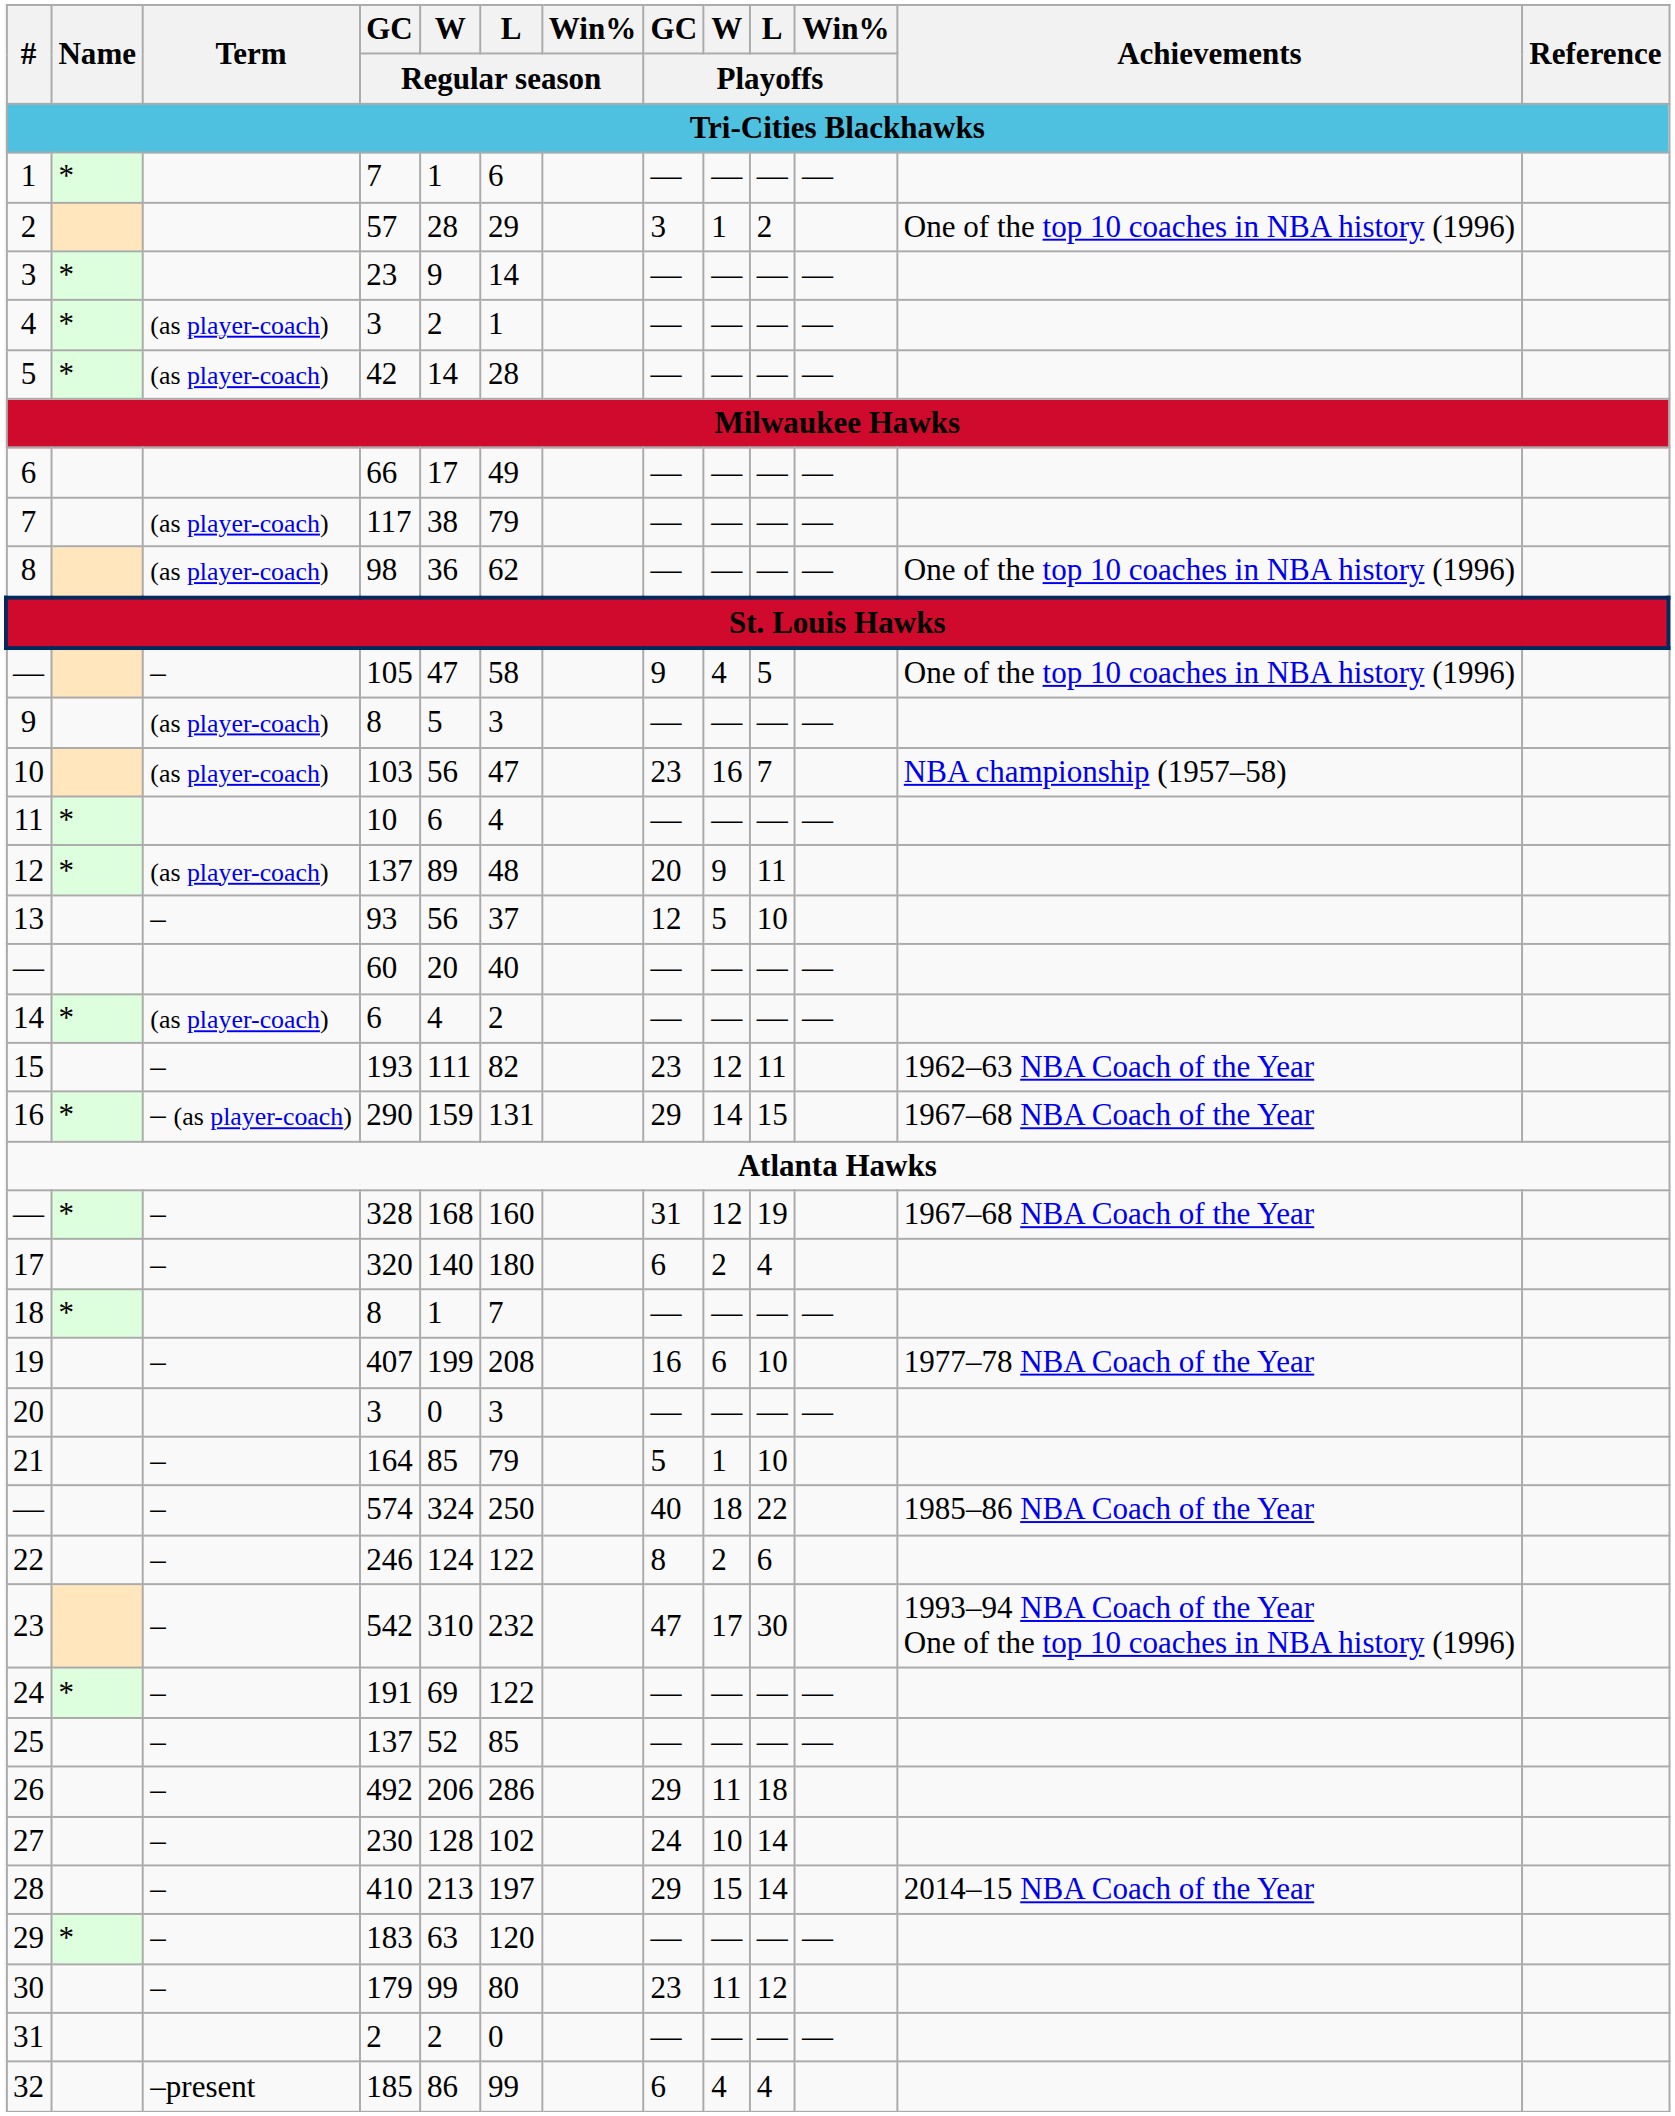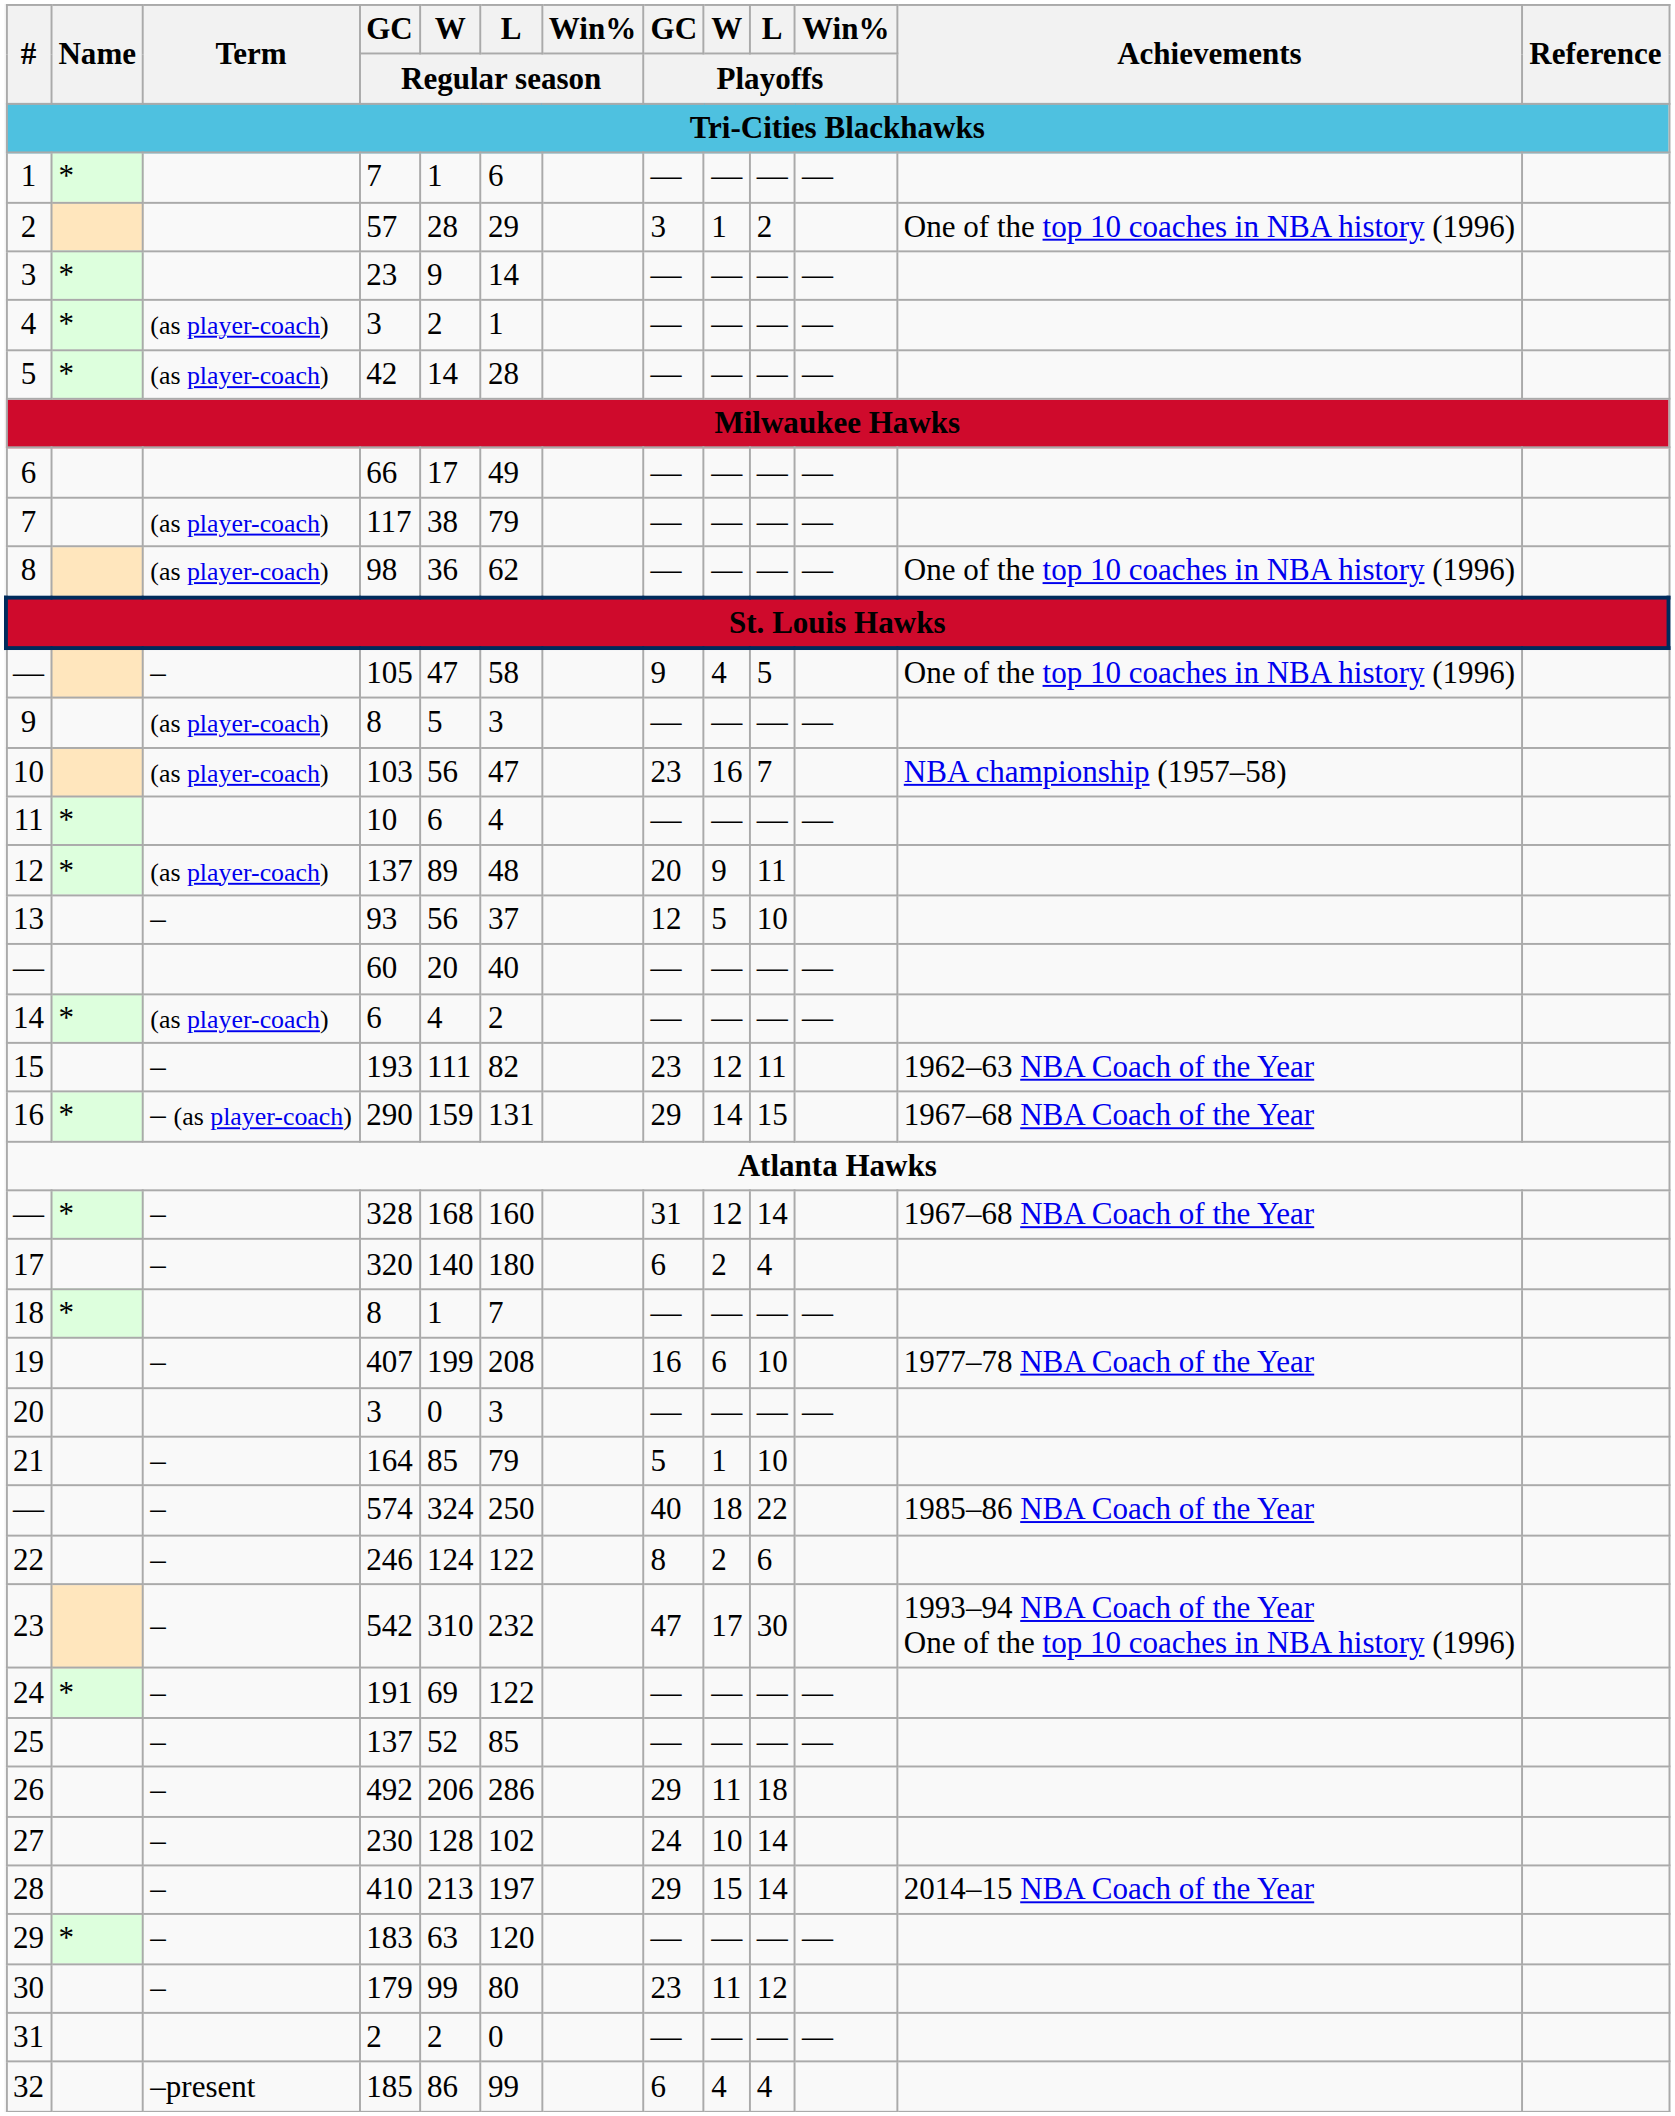(772, 1214) 19 -> (772, 1214) 14
